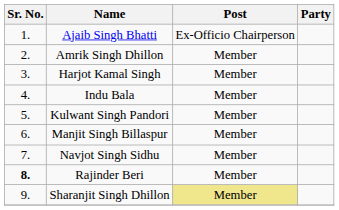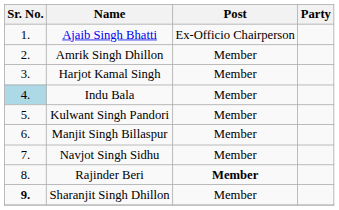(26, 94) no background -> (26, 94) lightblue background
(26, 174) bold -> (26, 174) normal
(235, 174) normal -> (235, 174) bold
(26, 194) normal -> (26, 194) bold
(235, 194) khaki background -> (235, 194) no background
